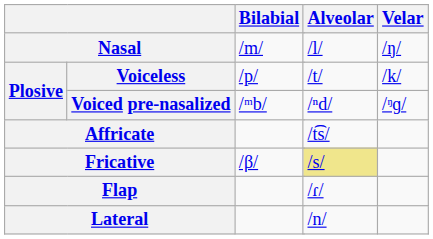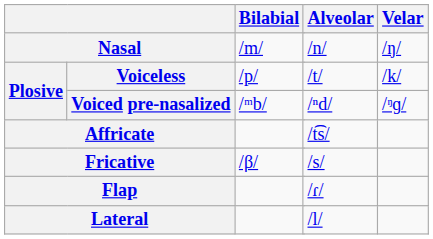(315, 47) /l/ -> (317, 47) /n/
(316, 162) khaki background -> (316, 162) no background
(317, 219) /n/ -> (315, 219) /l/
